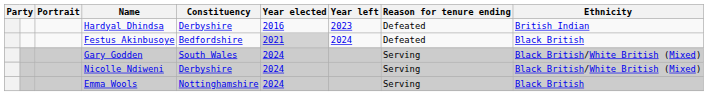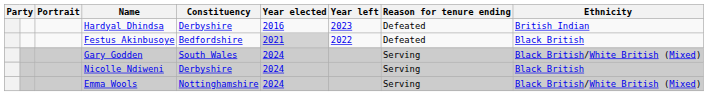(342, 40) 2024 -> (342, 40) 2022
(608, 69) Black British/White British (Mixed) -> (550, 69) Black British
(550, 84) Black British -> (608, 84) Black British/White British (Mixed)
